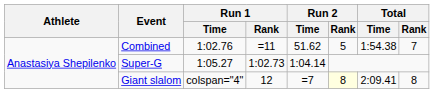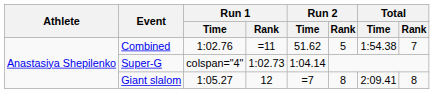(215, 64) 1:05.27 -> (215, 64) colspan="4"
(215, 81) colspan="4" -> (215, 81) 1:05.27
(343, 81) lightyellow background -> (343, 81) no background
